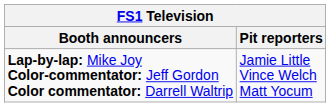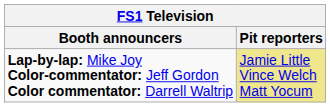(278, 76) no background -> (278, 76) khaki background
